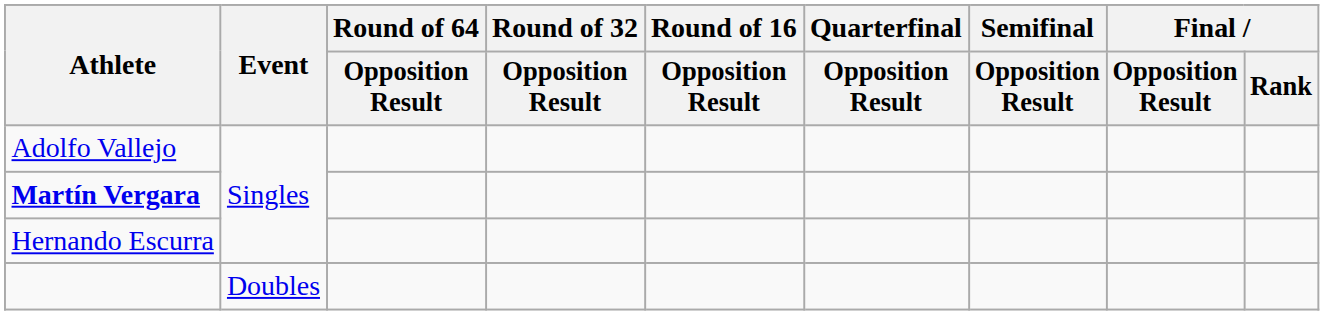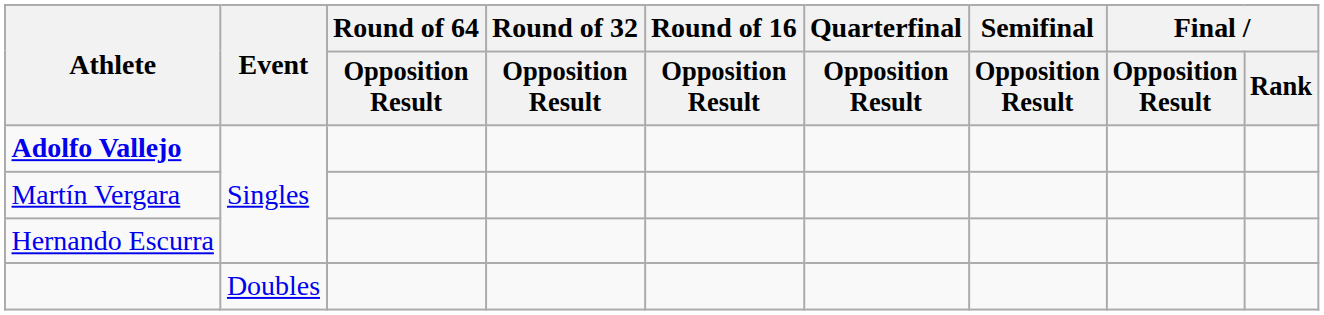(94, 148) normal -> (96, 148) bold
(106, 194) bold -> (96, 194) normal
